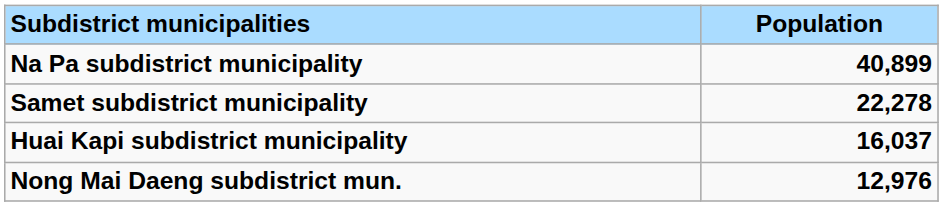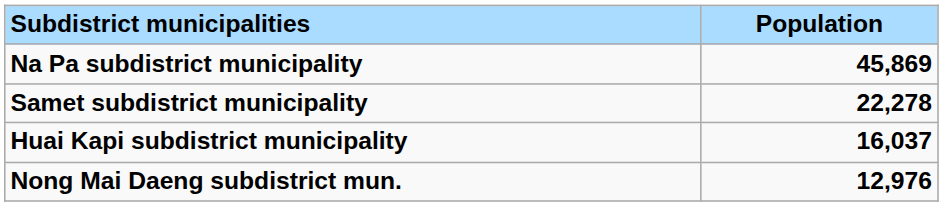(894, 63) 40,899 -> (894, 63) 45,869
